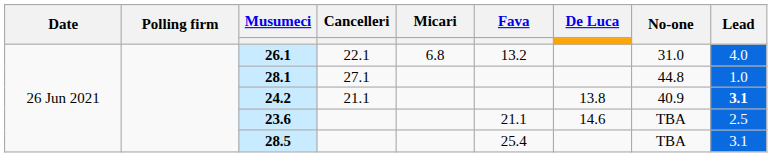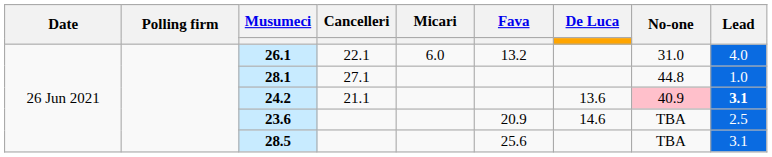(435, 55) 6.8 -> (435, 55) 6.0
(592, 98) 13.8 -> (592, 98) 13.6
(671, 98) no background -> (671, 98) pink background
(514, 119) 21.1 -> (514, 119) 20.9
(514, 140) 25.4 -> (514, 140) 25.6
